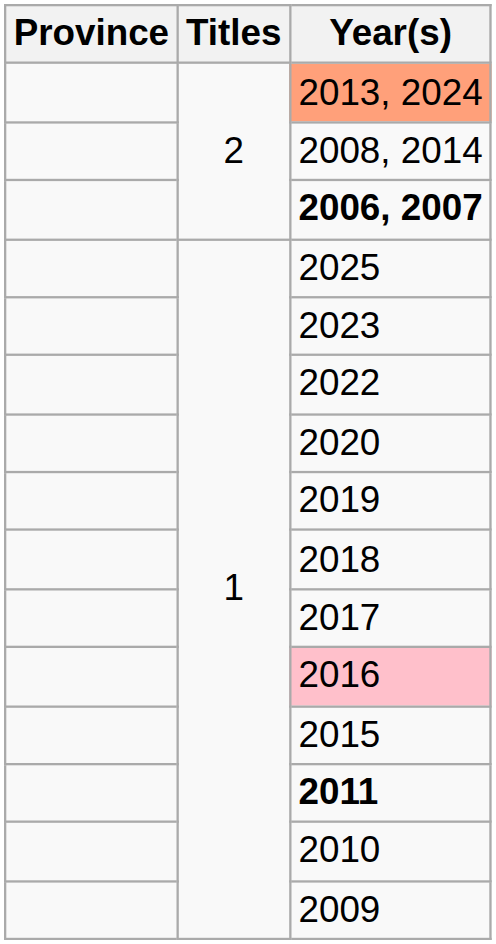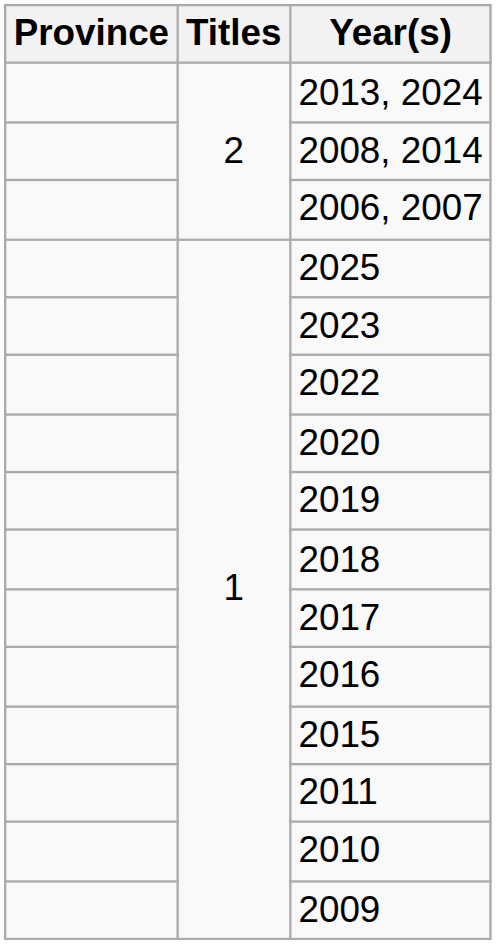(391, 92) lightsalmon background -> (391, 92) no background
(391, 208) bold -> (391, 208) normal
(339, 675) pink background -> (339, 675) no background
(338, 792) bold -> (338, 792) normal
